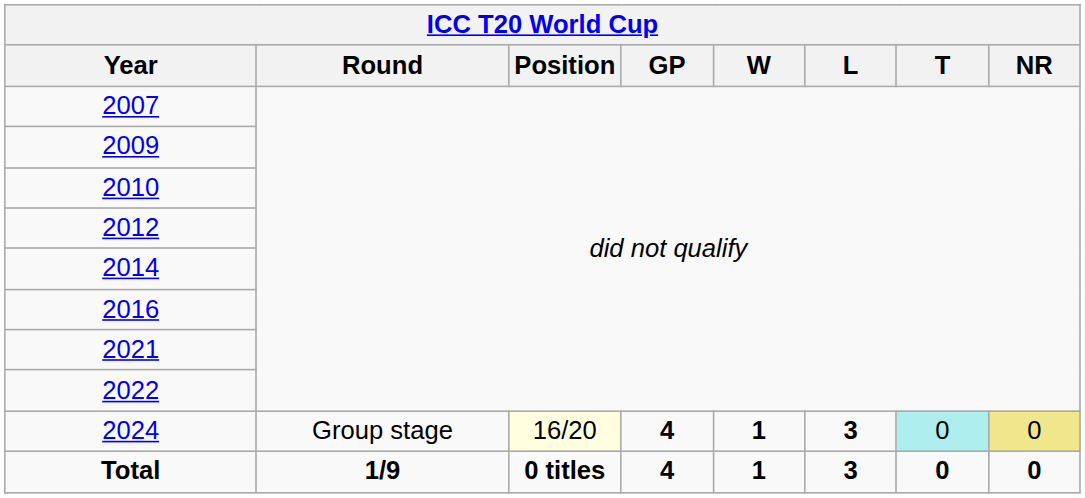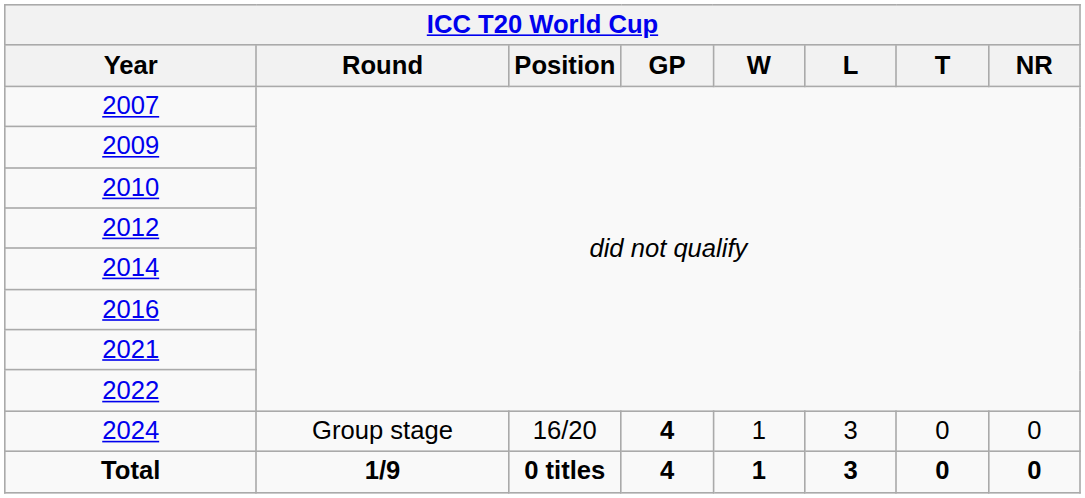(565, 430) lightyellow background -> (565, 430) no background
(759, 430) bold -> (759, 430) normal
(851, 430) bold -> (851, 430) normal
(942, 430) paleturquoise background -> (942, 430) no background
(1034, 430) khaki background -> (1034, 430) no background
